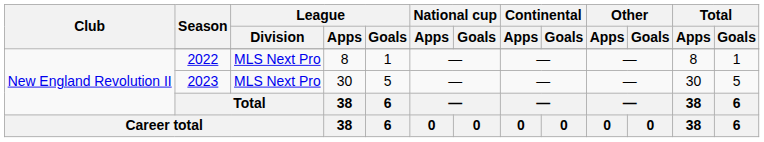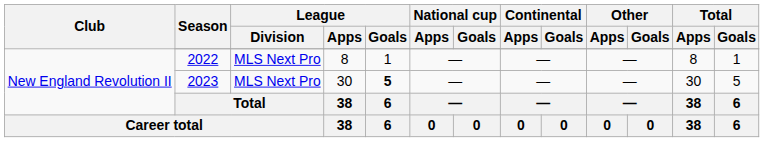(388, 81) normal -> (388, 81) bold
